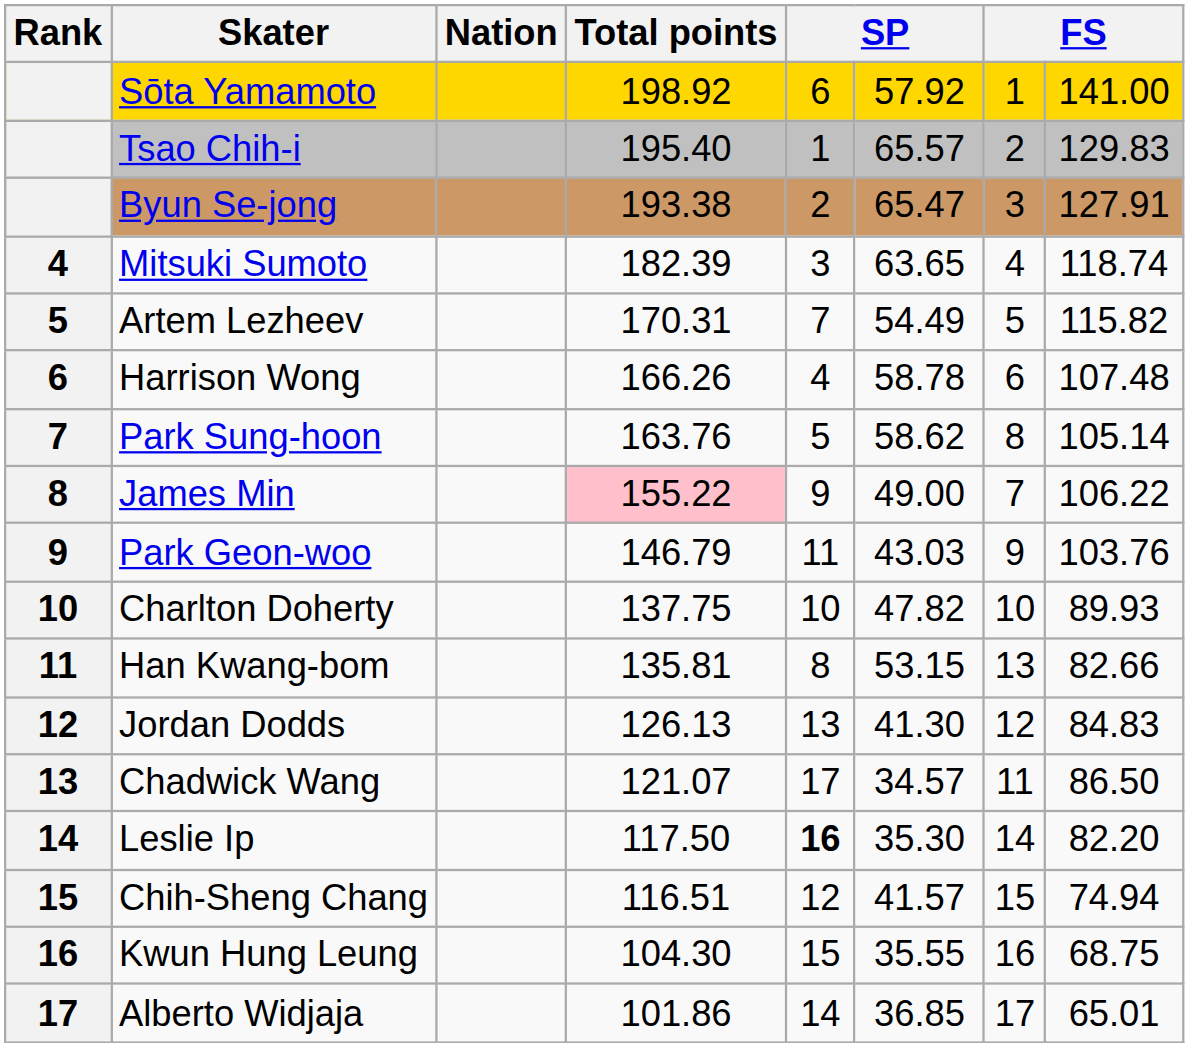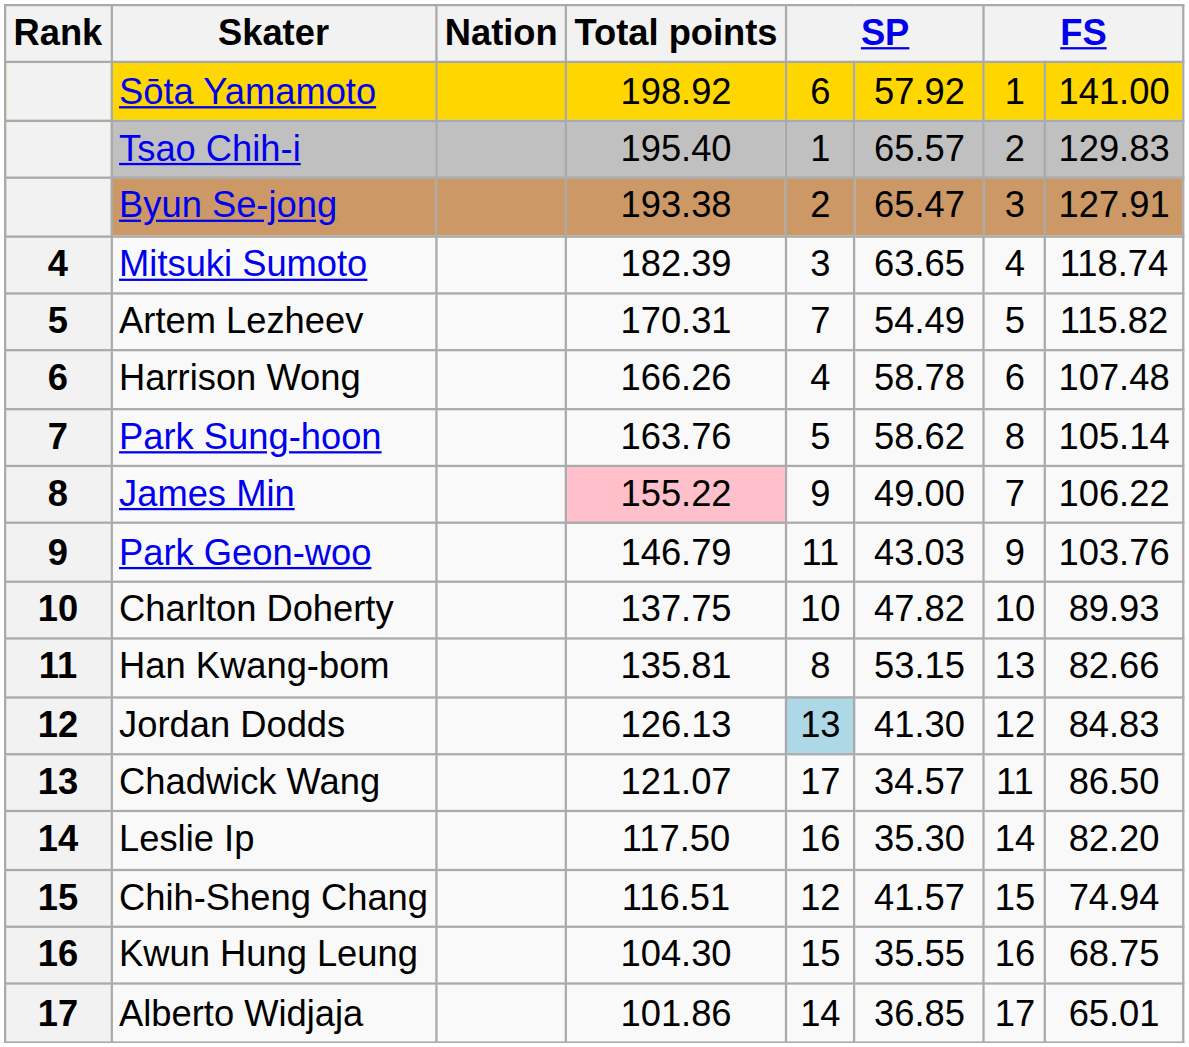(820, 724) no background -> (820, 724) lightblue background
(820, 839) bold -> (820, 839) normal
